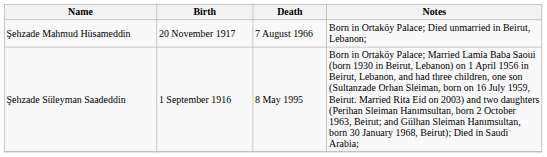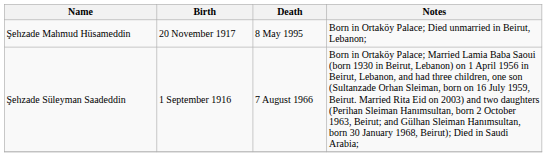(284, 33) 7 August 1966 -> (279, 33) 8 May 1995
(279, 99) 8 May 1995 -> (284, 99) 7 August 1966
